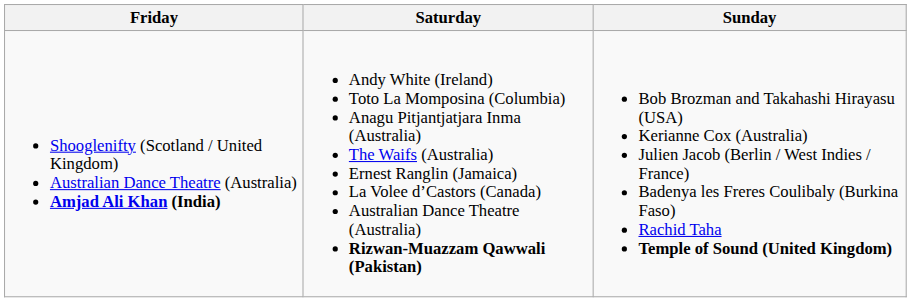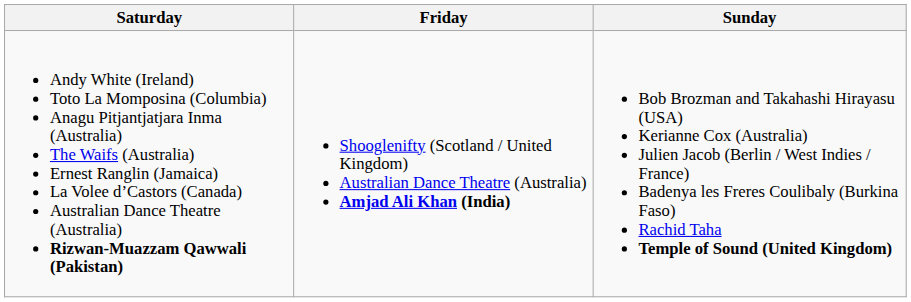columns swapped: (154, 17) <-> (448, 17)
